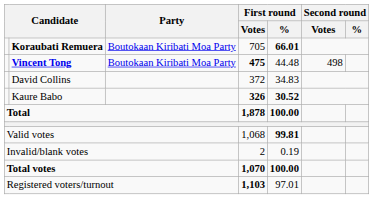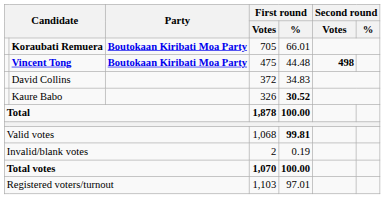(172, 46) normal -> (177, 46) bold
(287, 46) bold -> (298, 46) normal
(172, 63) normal -> (177, 63) bold
(257, 63) bold -> (268, 63) normal
(335, 63) normal -> (346, 63) bold
(257, 96) bold -> (268, 96) normal
(253, 185) bold -> (264, 185) normal
